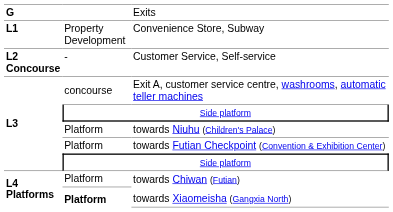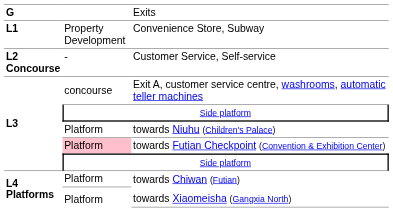(84, 145) no background -> (84, 145) pink background
(85, 199) bold -> (84, 199) normal
